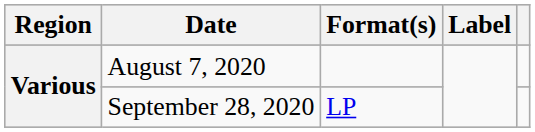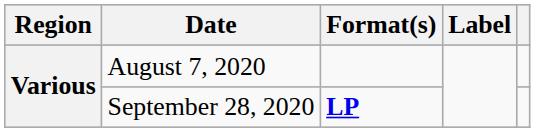(341, 106) normal -> (343, 106) bold
